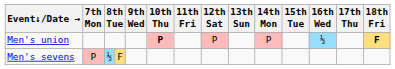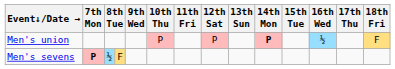(160, 40) bold -> (160, 40) normal
(269, 40) normal -> (269, 40) bold
(377, 40) bold -> (377, 40) normal
(93, 56) normal -> (93, 56) bold
